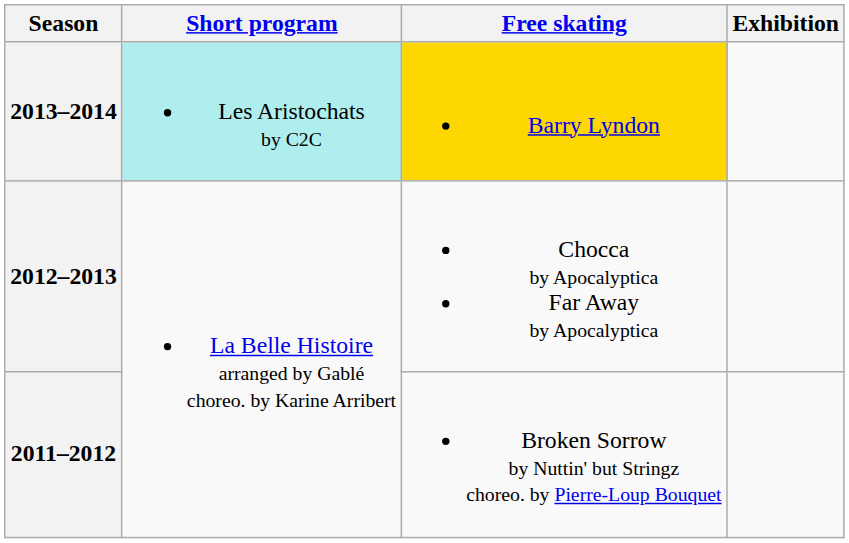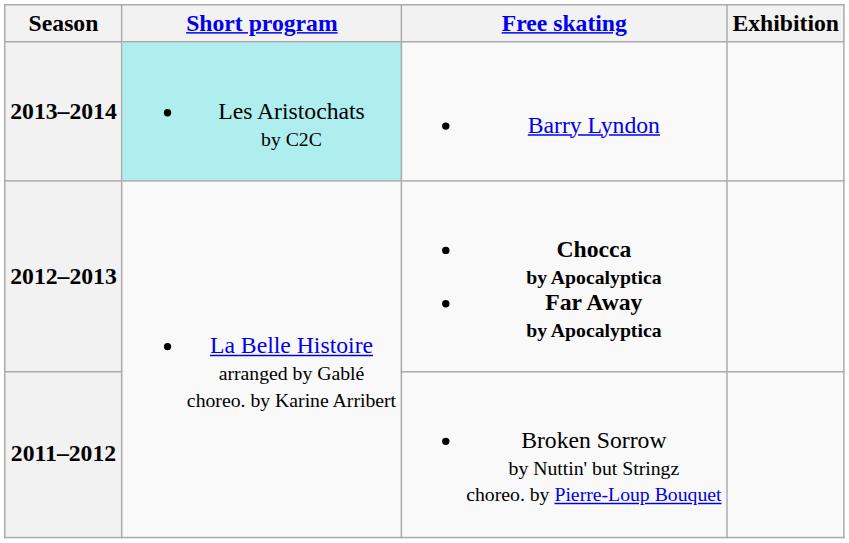(564, 125) gold background -> (564, 125) no background
(564, 290) normal -> (564, 290) bold
